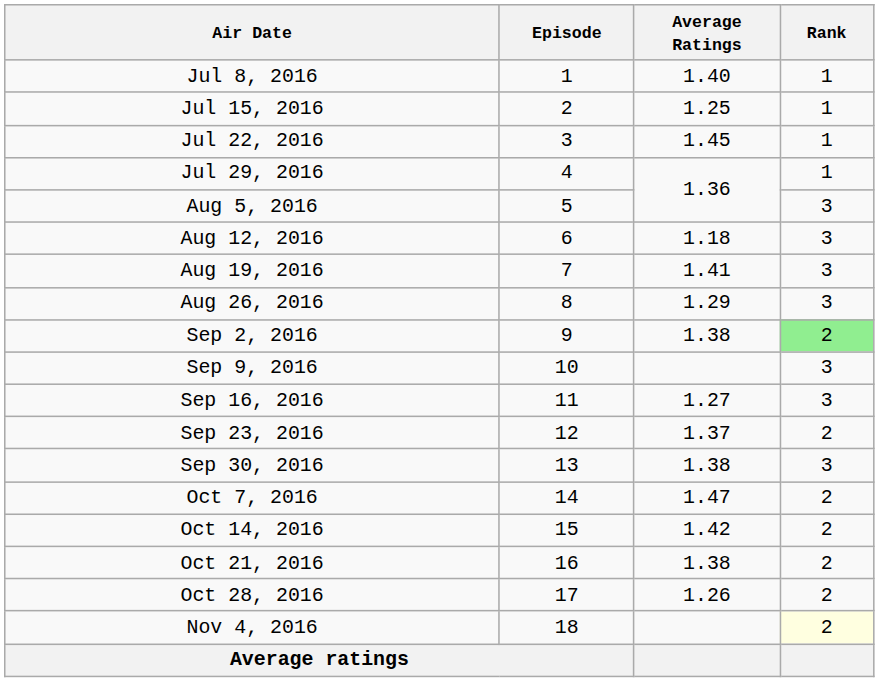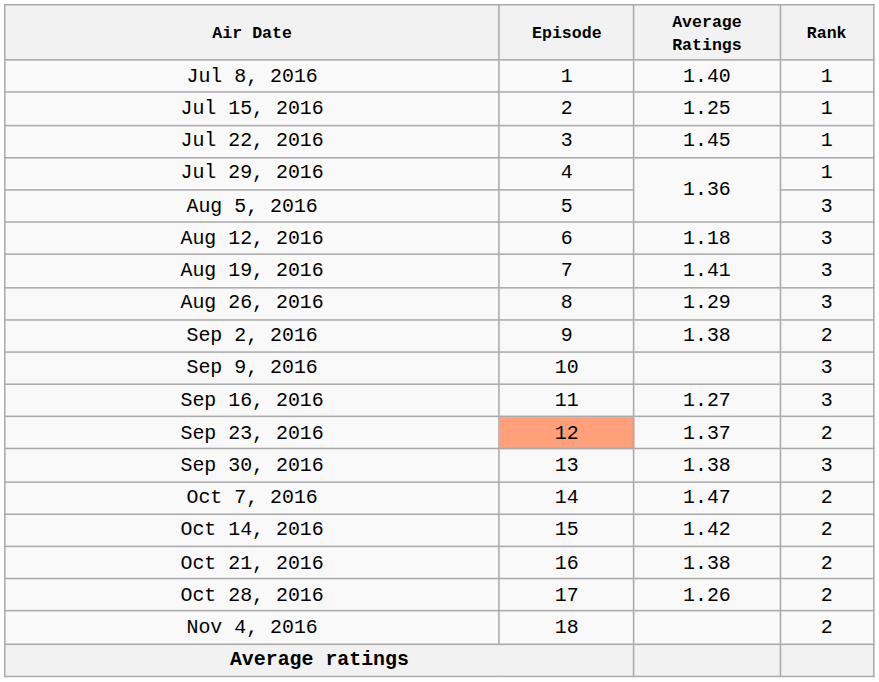(827, 336) lightgreen background -> (827, 336) no background
(567, 433) no background -> (567, 433) lightsalmon background
(827, 627) lightyellow background -> (827, 627) no background
